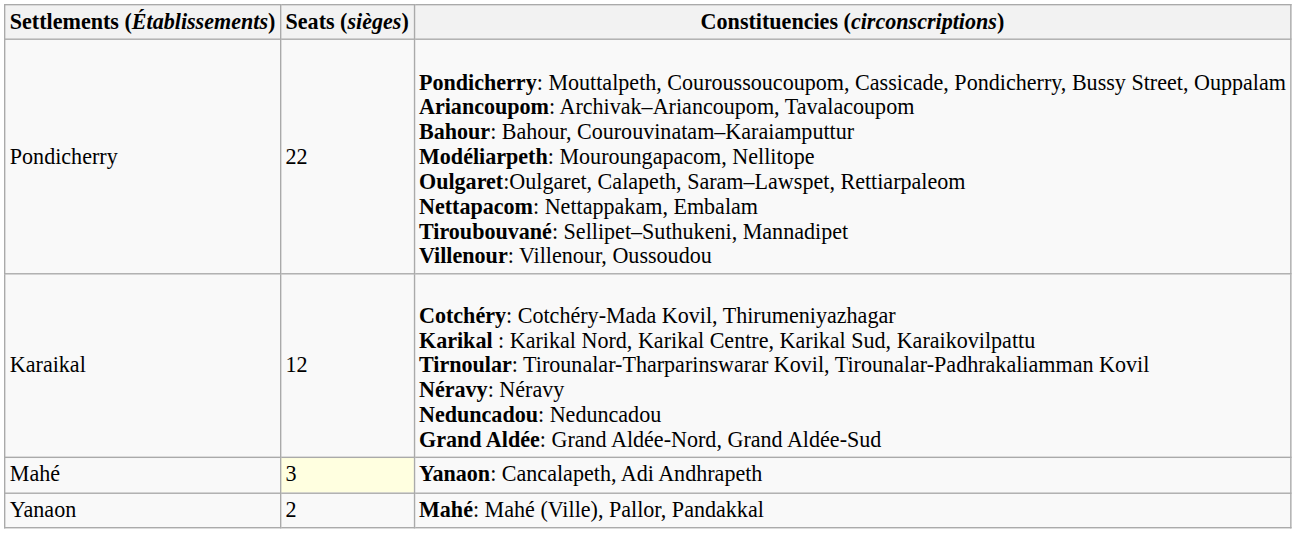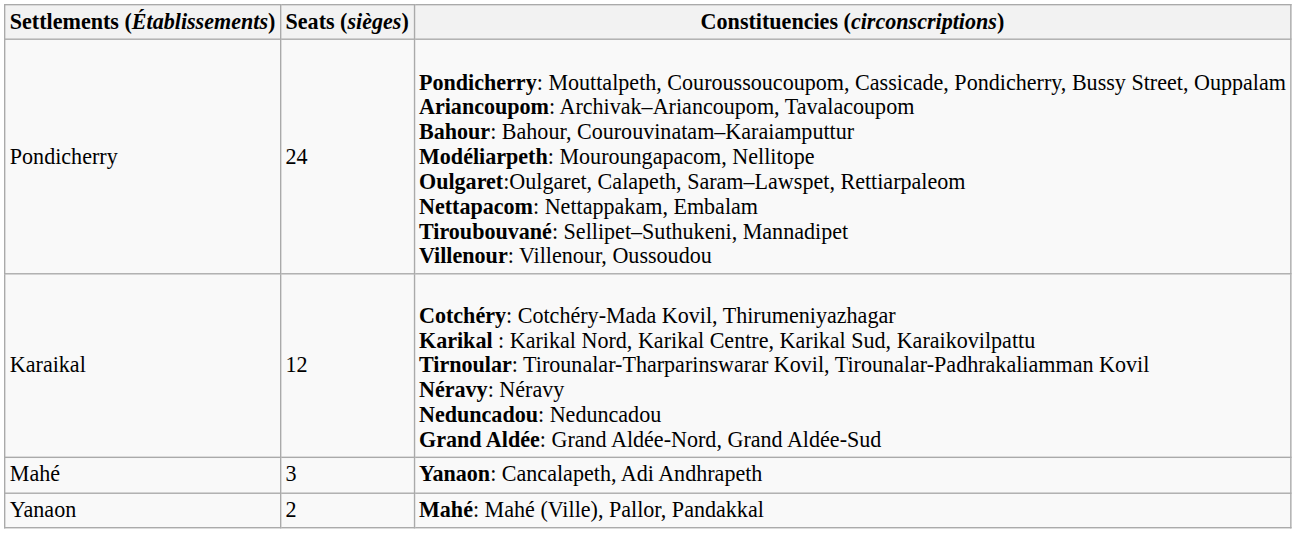(297, 156) 22 -> (297, 156) 24
(291, 474) lightyellow background -> (291, 474) no background
